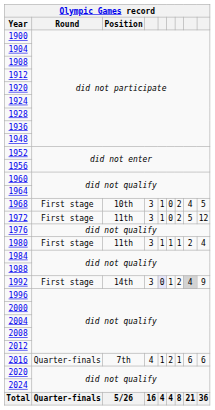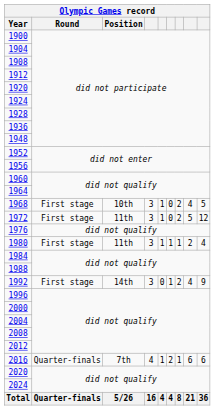(162, 282) lavender background -> (162, 282) no background
(190, 282) lightgrey background -> (190, 282) no background
